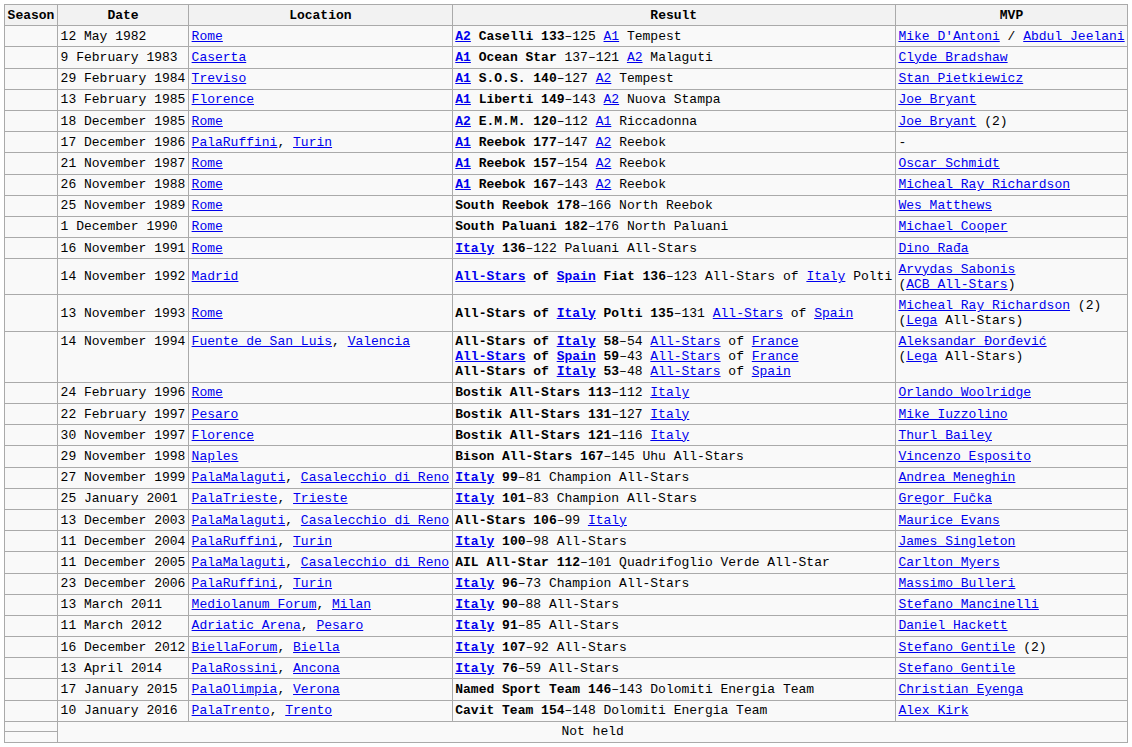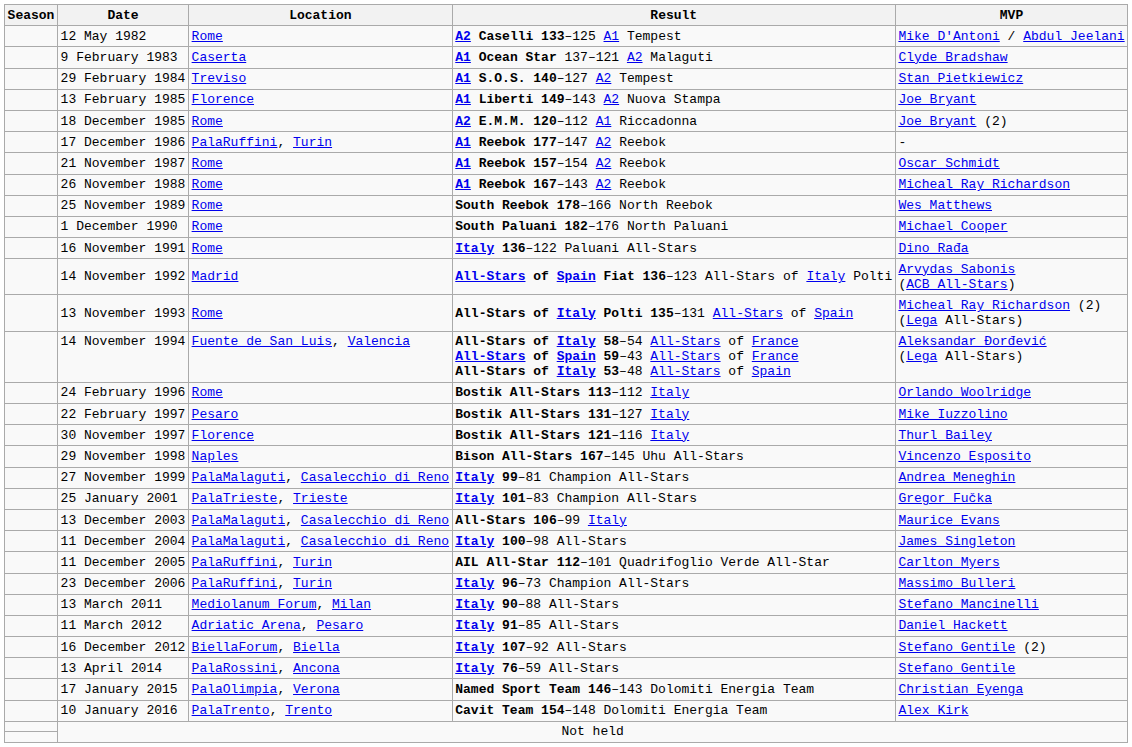(262, 541) PalaRuffini, Turin -> (320, 541) PalaMalaguti, Casalecchio di Reno
(320, 562) PalaMalaguti, Casalecchio di Reno -> (262, 562) PalaRuffini, Turin
